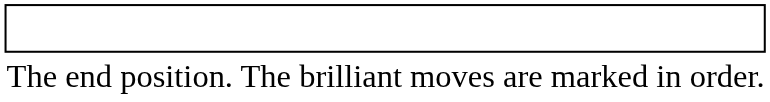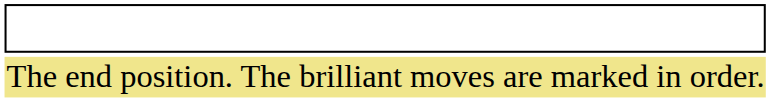(386, 76) no background -> (386, 76) khaki background
